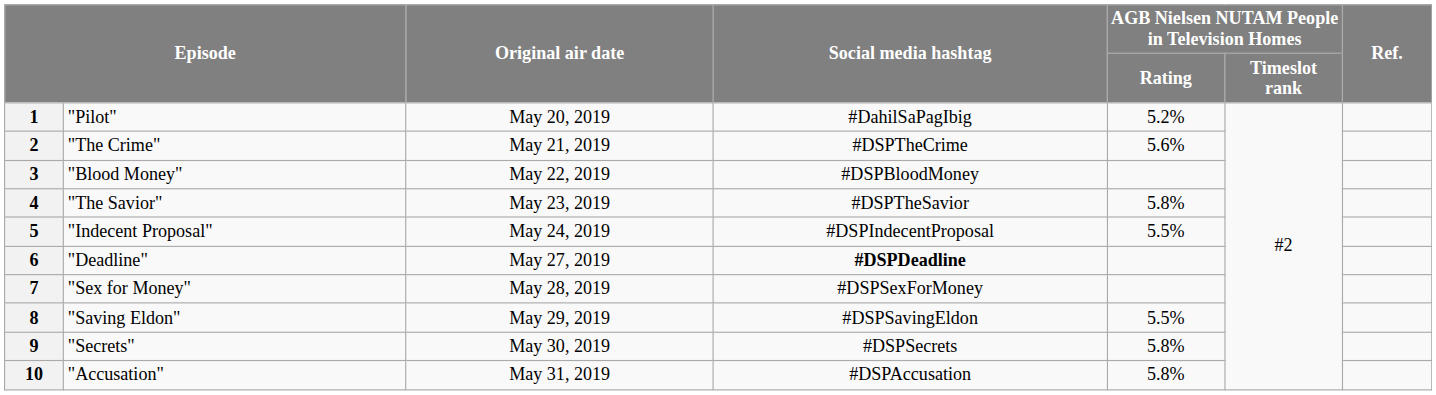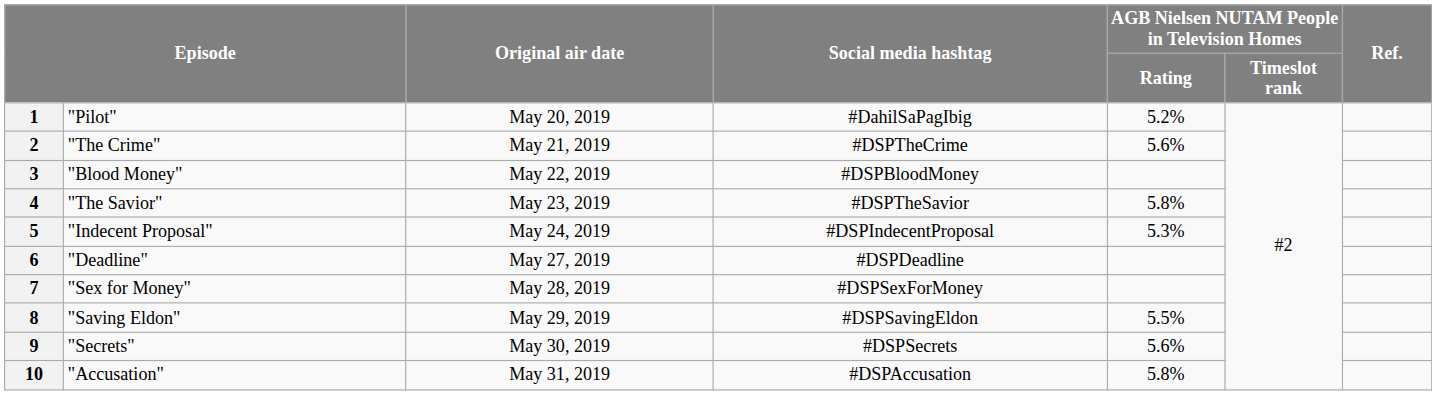(1166, 231) 5.5% -> (1166, 231) 5.3%
(910, 260) bold -> (910, 260) normal
(1166, 346) 5.8% -> (1166, 346) 5.6%
